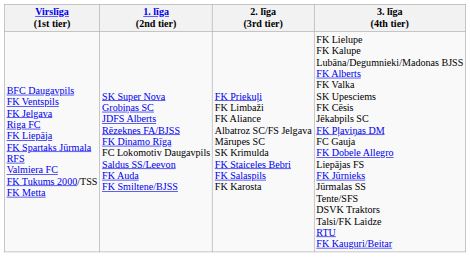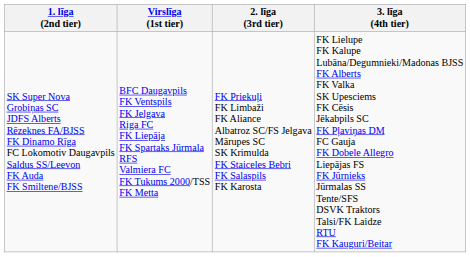columns swapped: (52, 18) <-> (156, 18)
